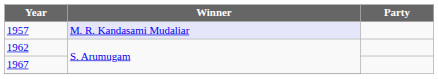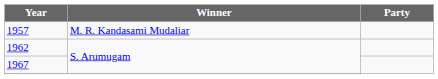(130, 30) lavender background -> (130, 30) no background
